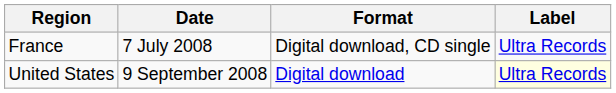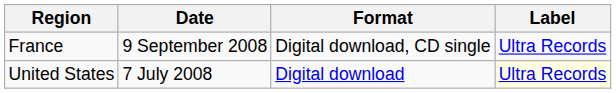(167, 46) 7 July 2008 -> (195, 46) 9 September 2008
(195, 74) 9 September 2008 -> (167, 74) 7 July 2008
